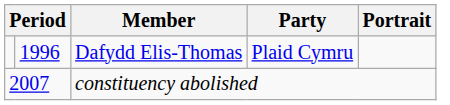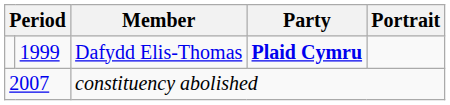(40, 52) 1996 -> (40, 52) 1999
(302, 52) normal -> (307, 52) bold
